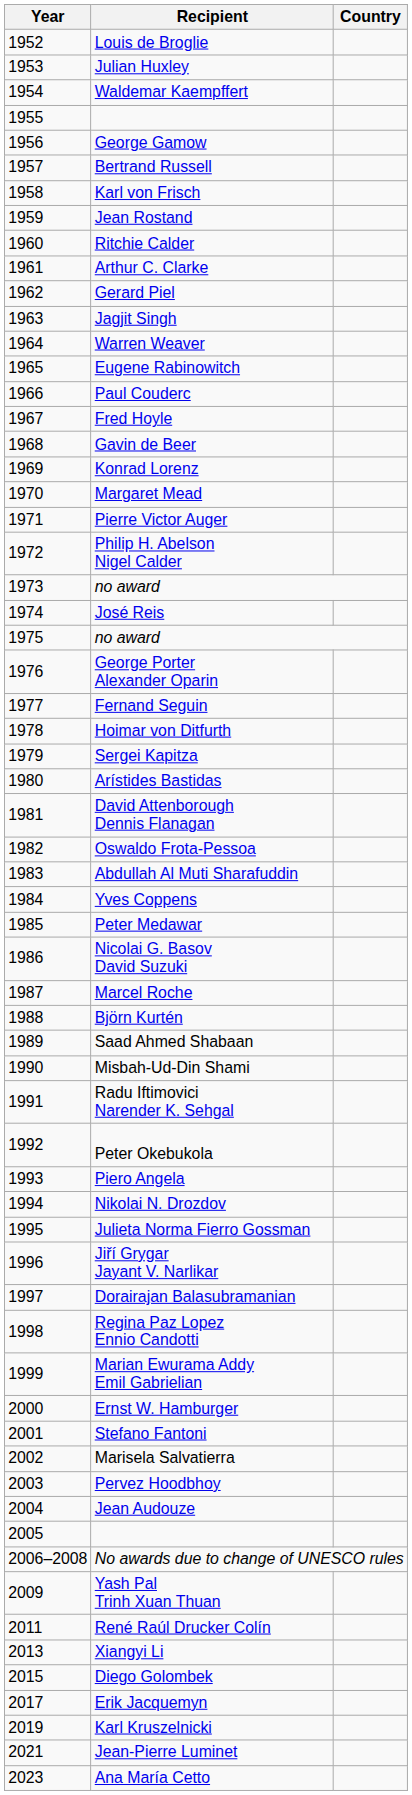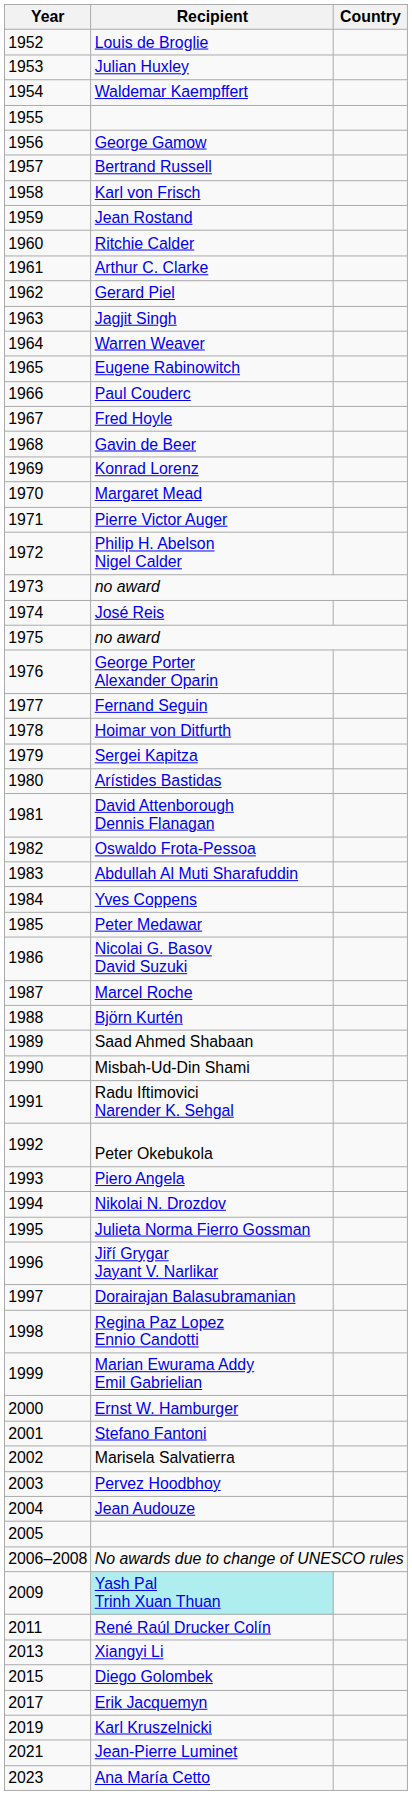(158, 1593) no background -> (158, 1593) paleturquoise background
